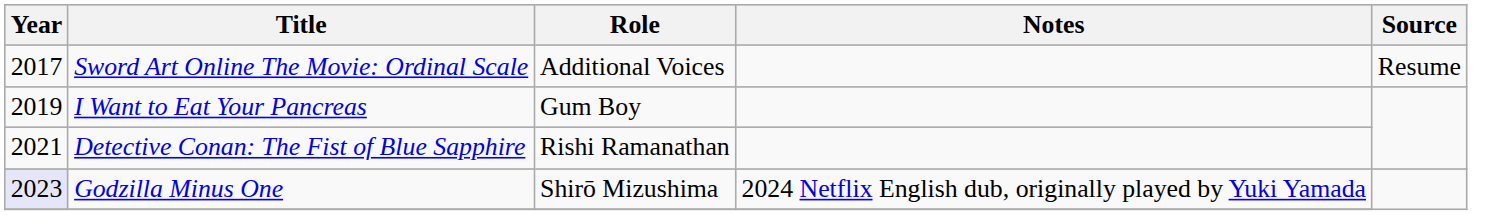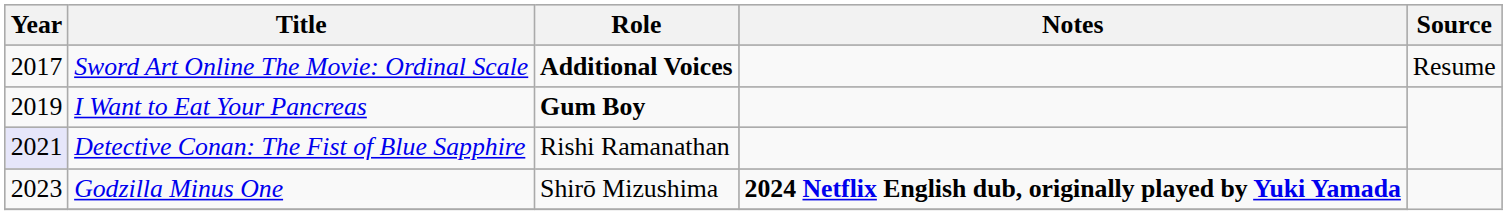(632, 65) normal -> (636, 65) bold
(591, 106) normal -> (593, 106) bold
(37, 147) no background -> (37, 147) lavender background
(37, 188) lavender background -> (37, 188) no background
(1054, 188) normal -> (1073, 188) bold
